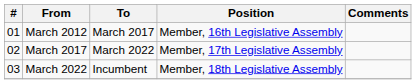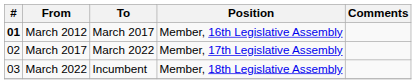(14, 32) normal -> (14, 32) bold
